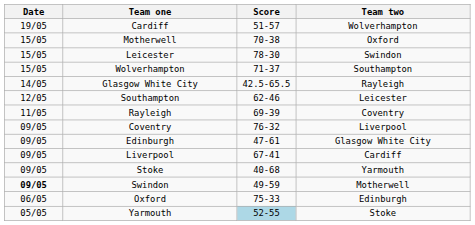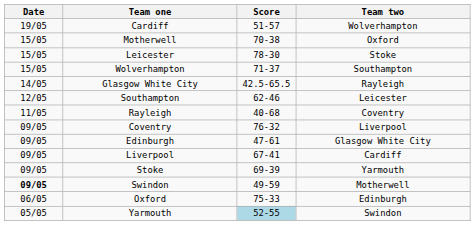(383, 55) Swindon -> (383, 55) Stoke
(266, 112) 69-39 -> (266, 112) 40-68
(266, 170) 40-68 -> (266, 170) 69-39
(383, 213) Stoke -> (383, 213) Swindon
